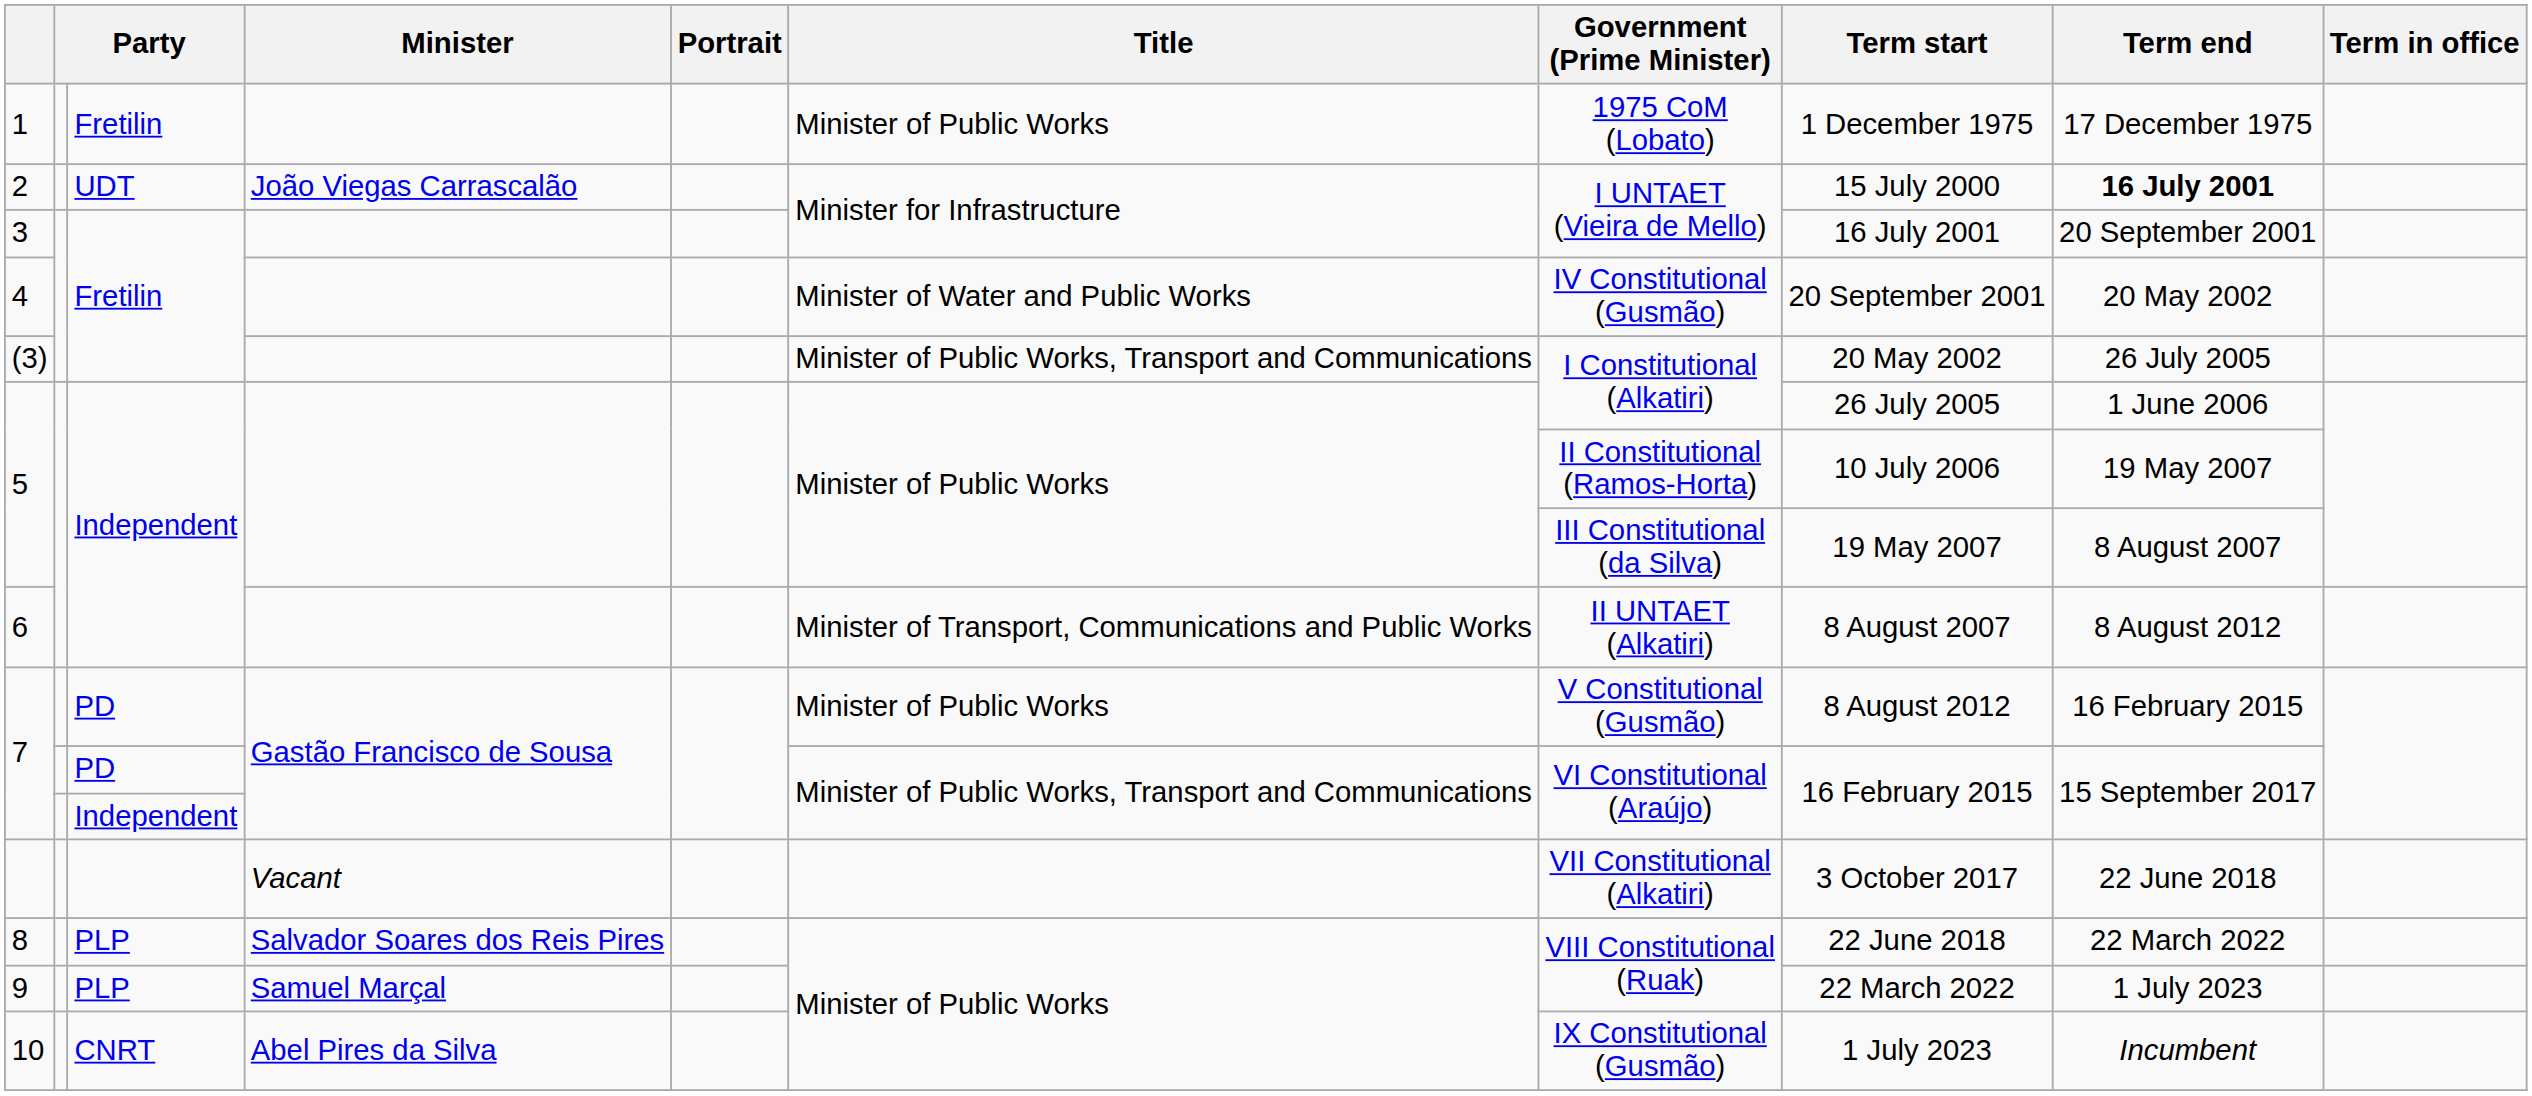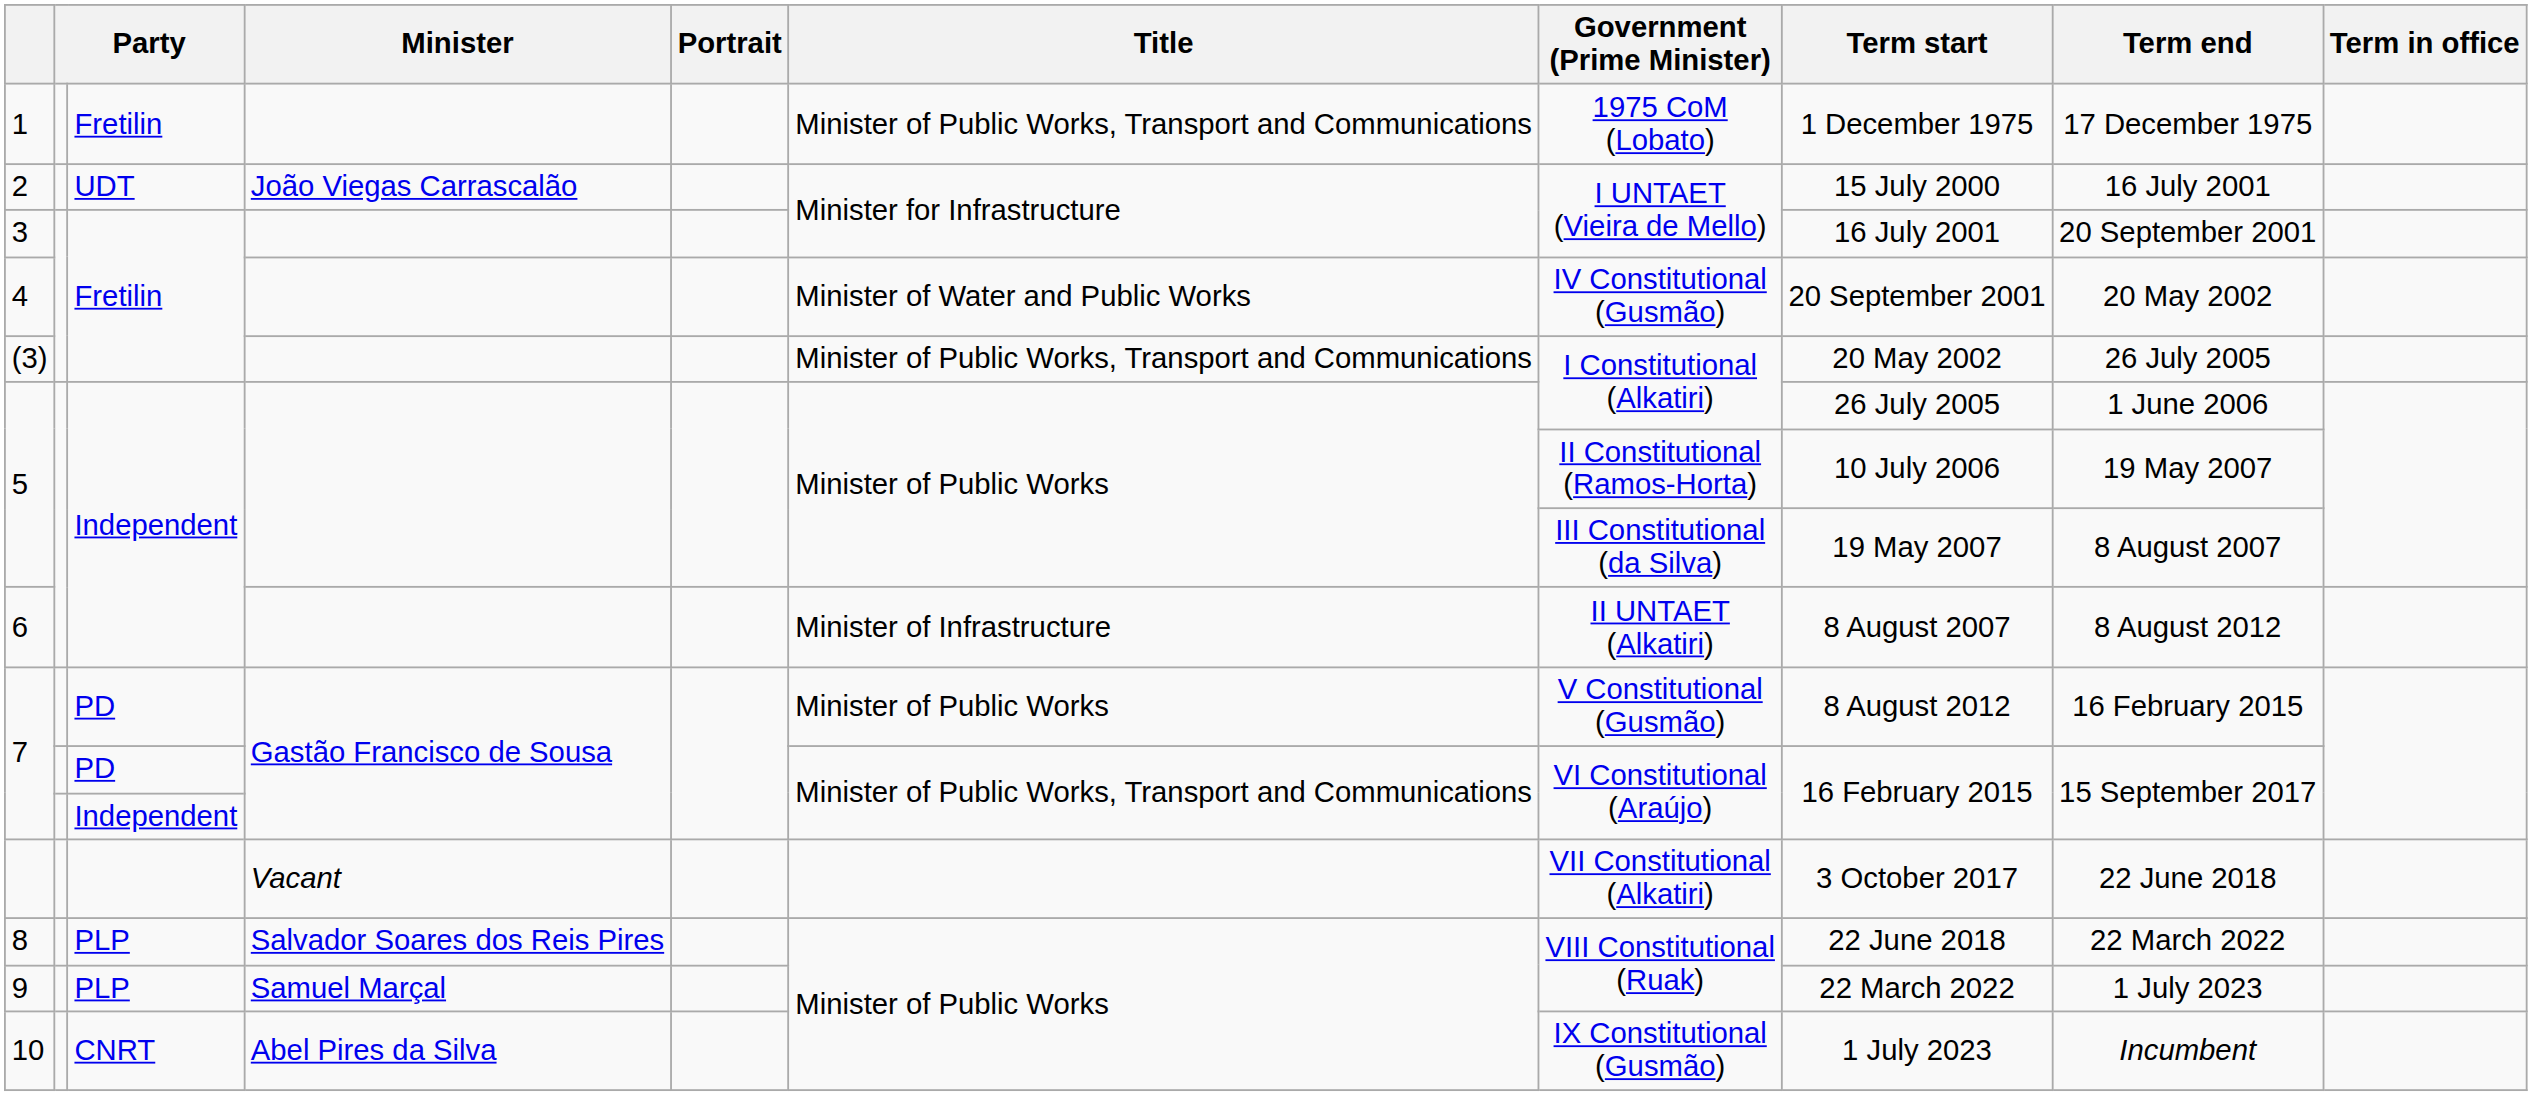(952, 123) Minister of Public Works -> (1164, 123) Minister of Public Works, Transport and Communications
(2188, 186) bold -> (2188, 186) normal
(1164, 626) Minister of Transport, Communications and Public Works -> (953, 626) Minister of Infrastructure
